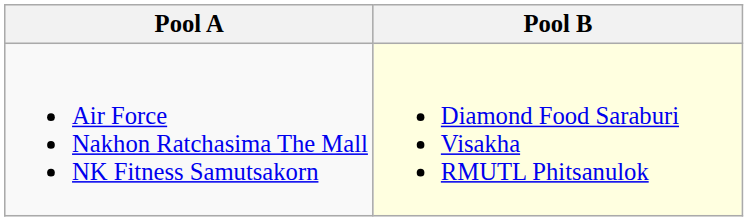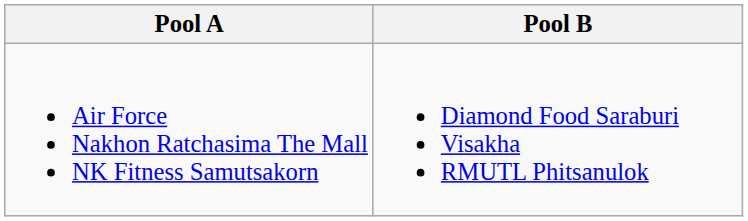(558, 143) lightyellow background -> (558, 143) no background
